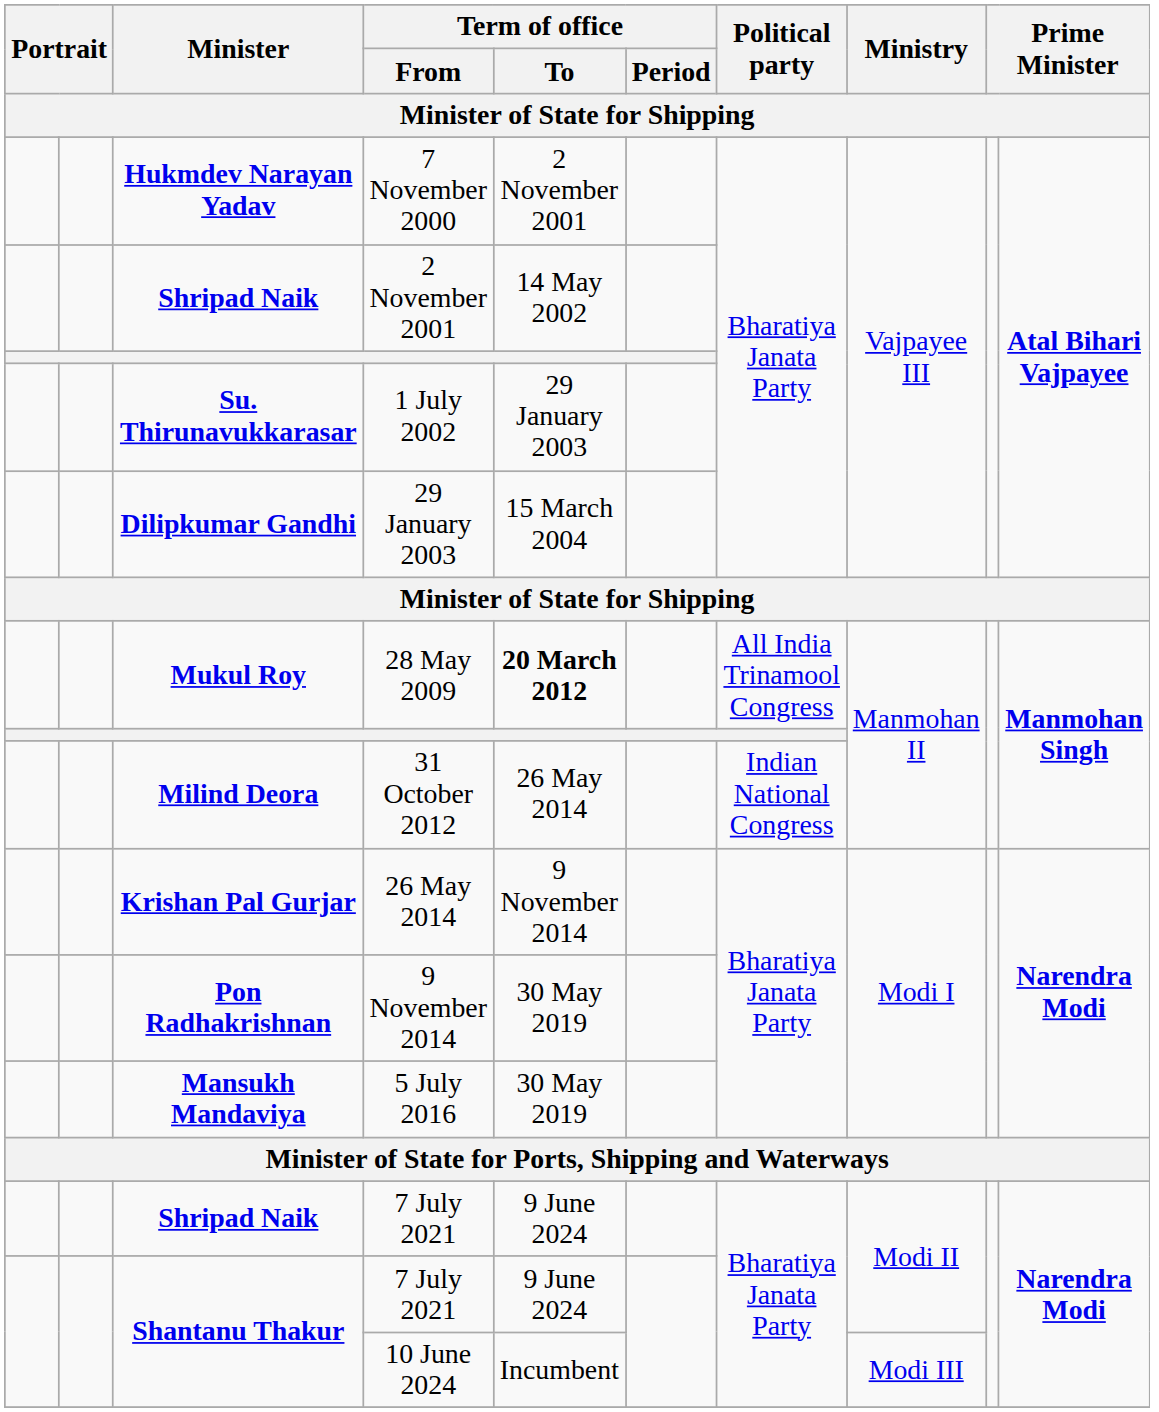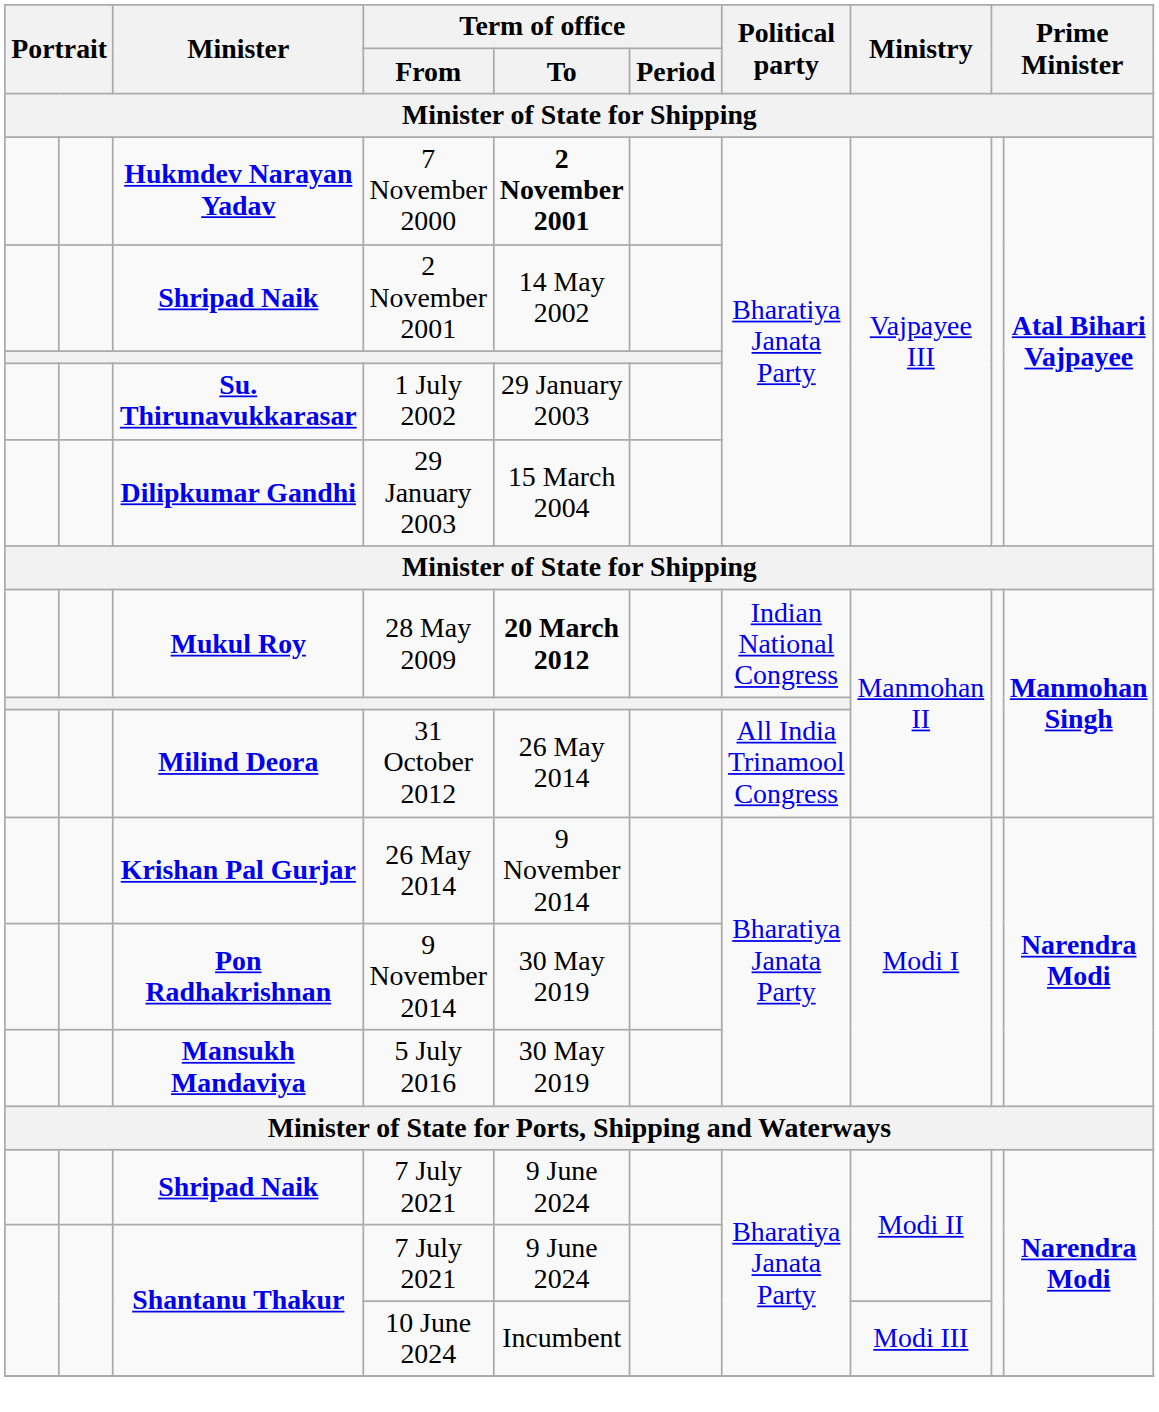(559, 190) normal -> (562, 190) bold
(782, 674) All India Trinamool Congress -> (786, 643) Indian National Congress
(782, 794) Indian National Congress -> (786, 762) All India Trinamool Congress
